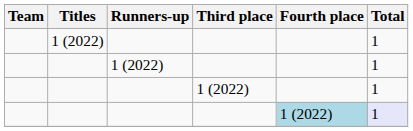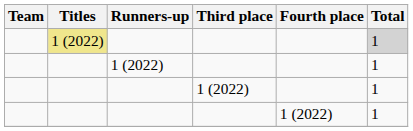(77, 41) no background -> (77, 41) khaki background
(375, 41) no background -> (375, 41) lightgrey background
(306, 114) lightblue background -> (306, 114) no background
(375, 114) lavender background -> (375, 114) no background
